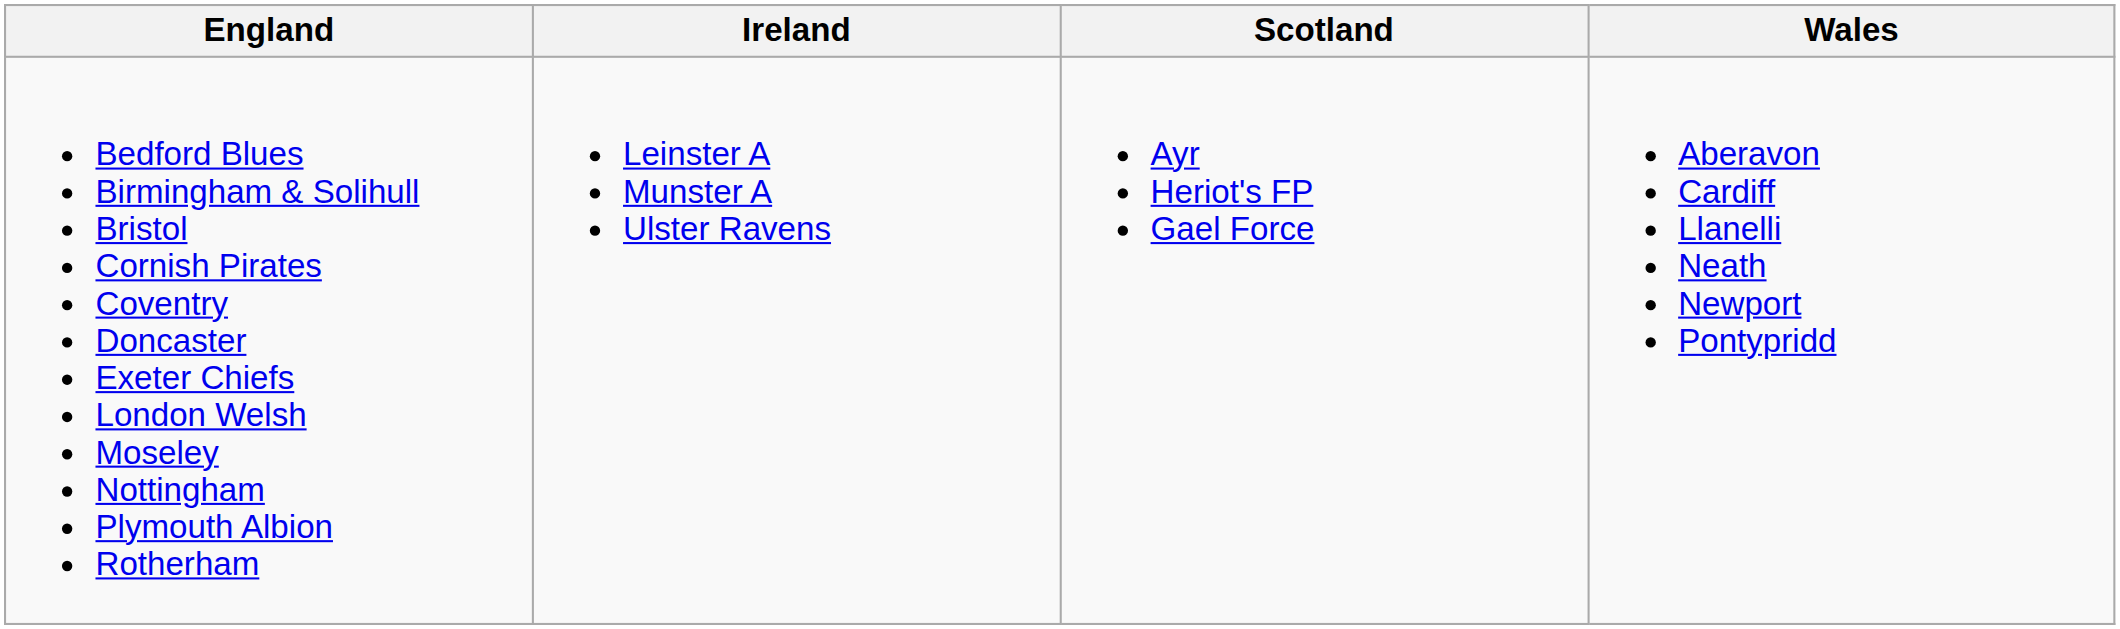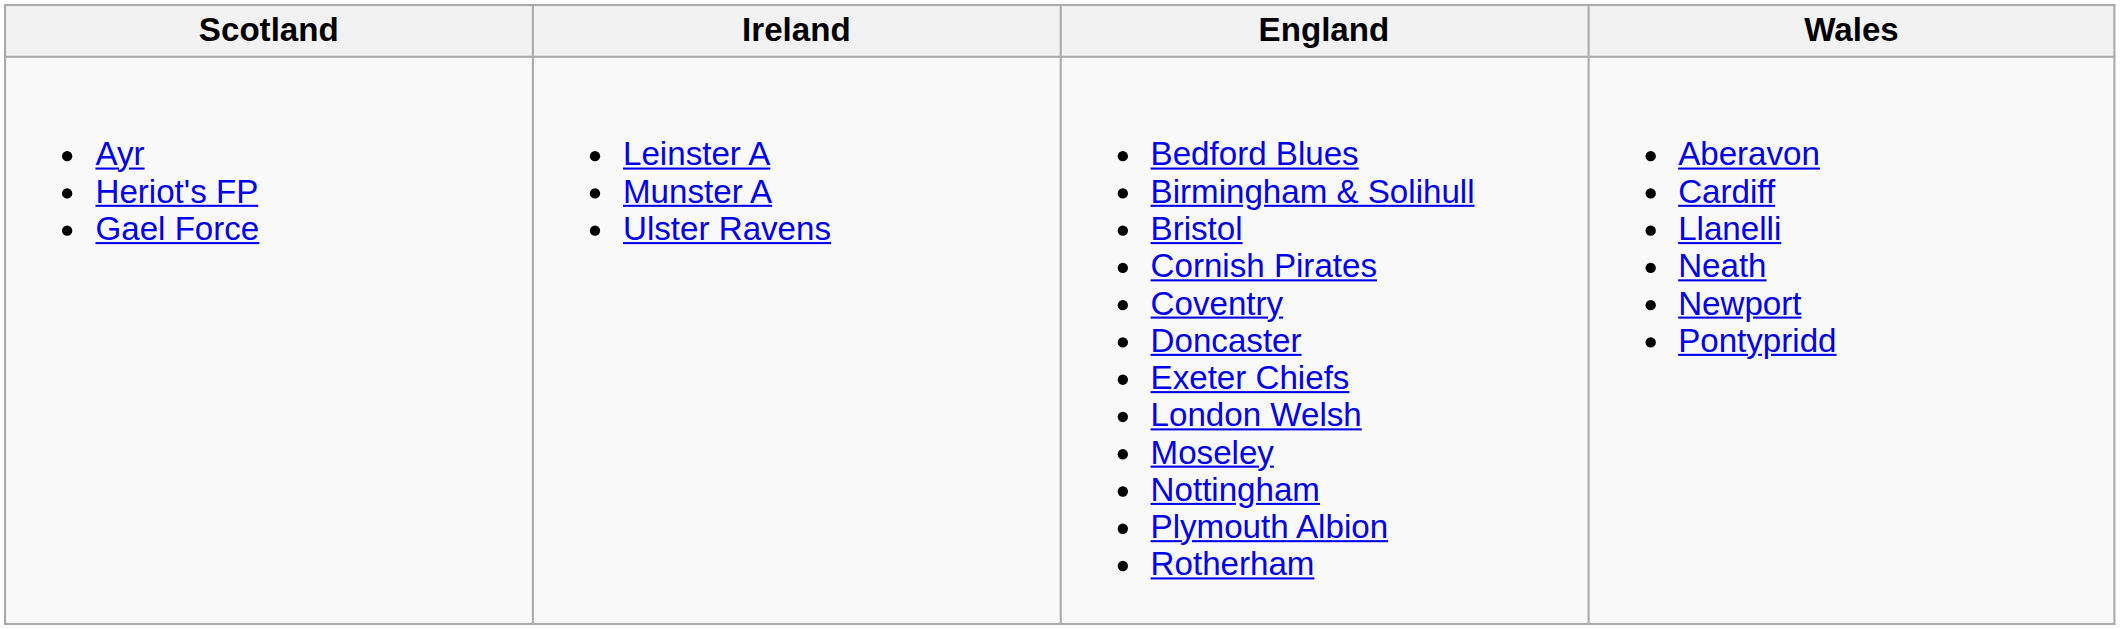columns swapped: (269, 30) <-> (1324, 30)
